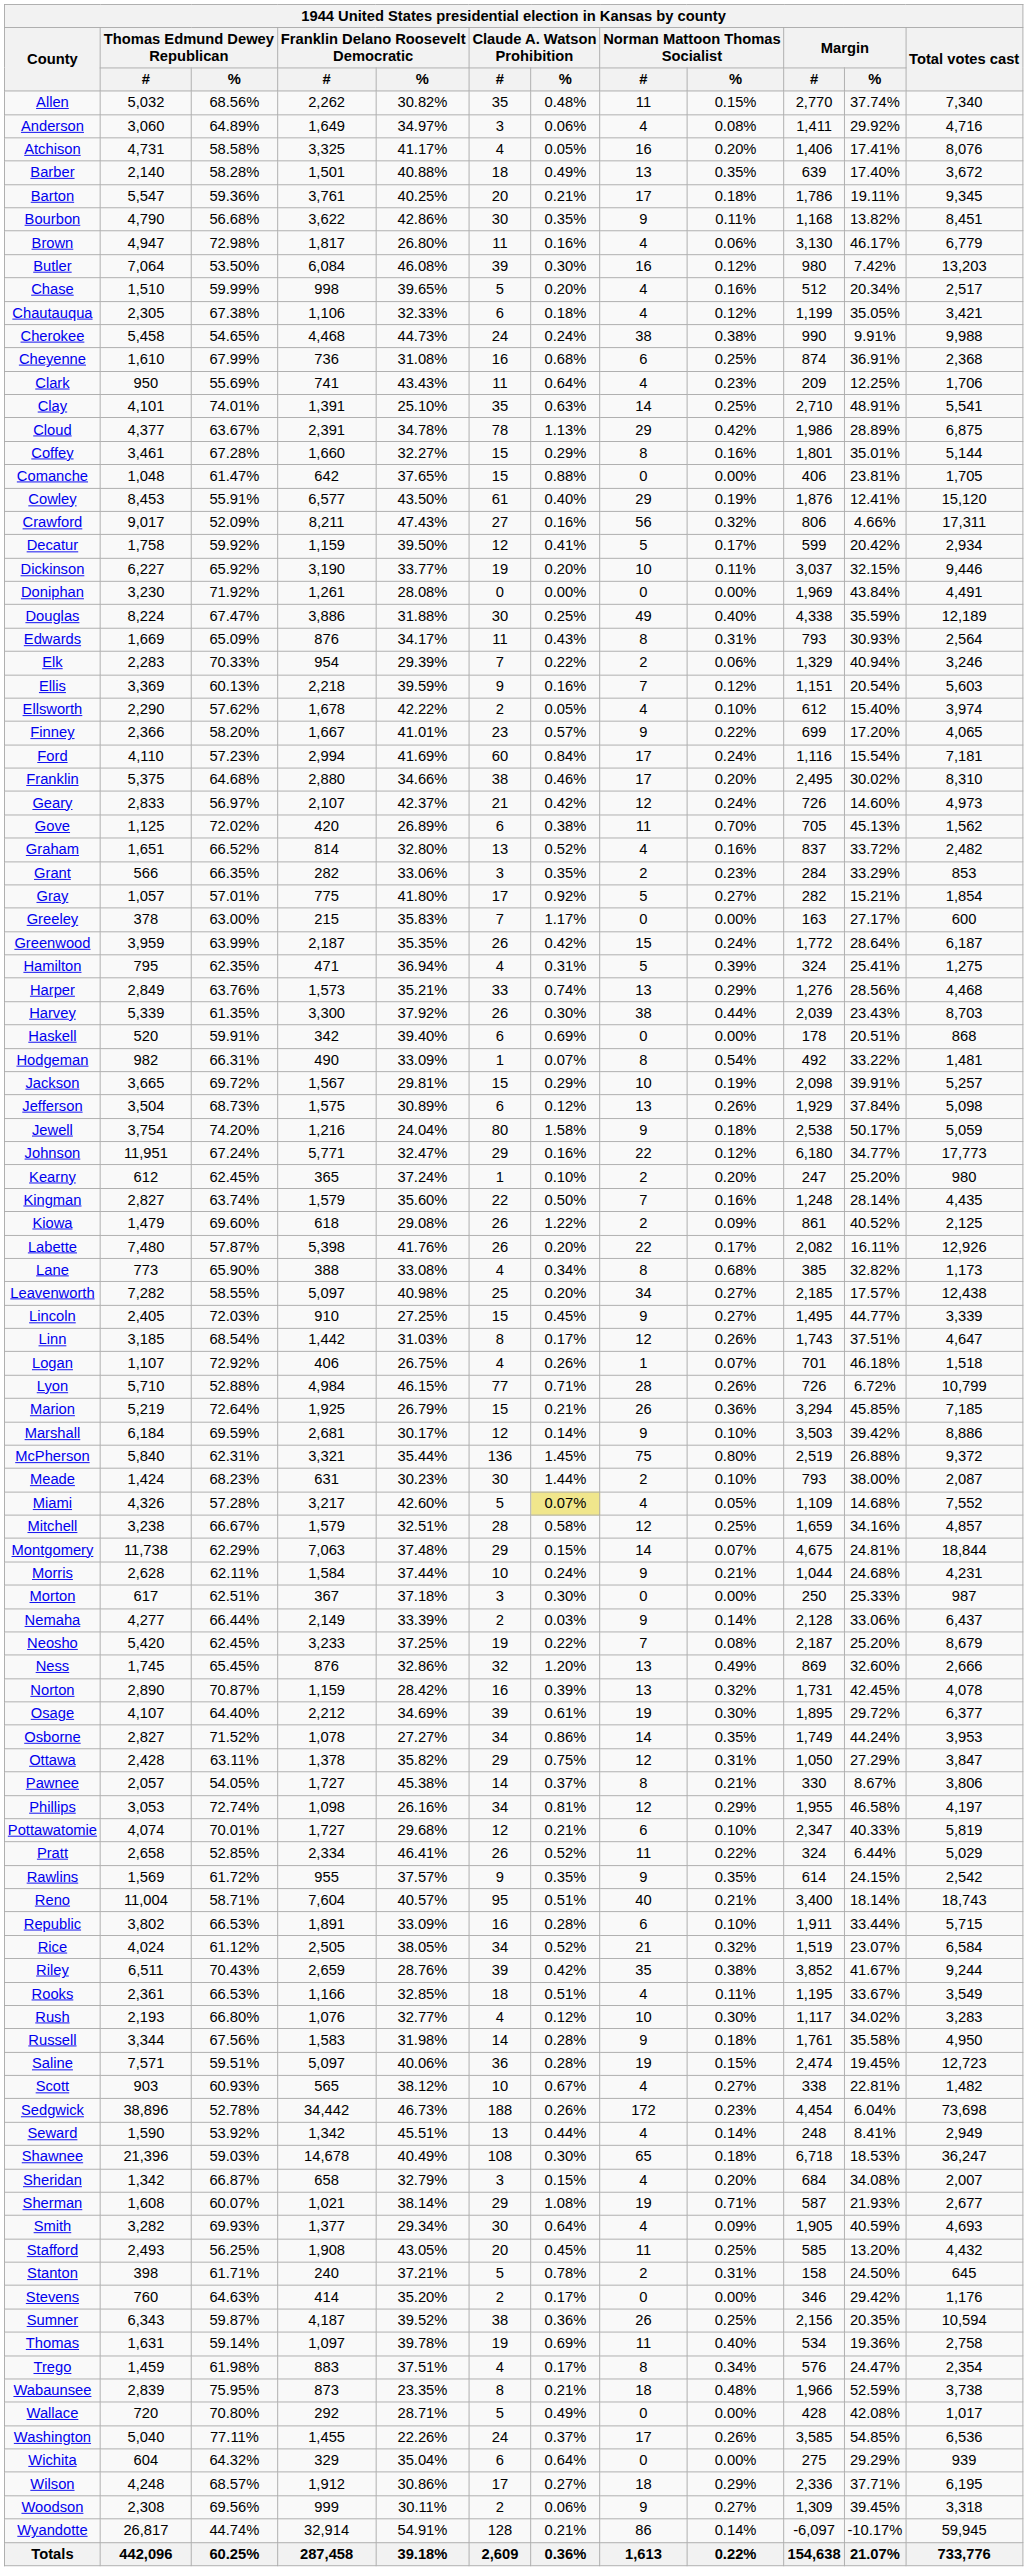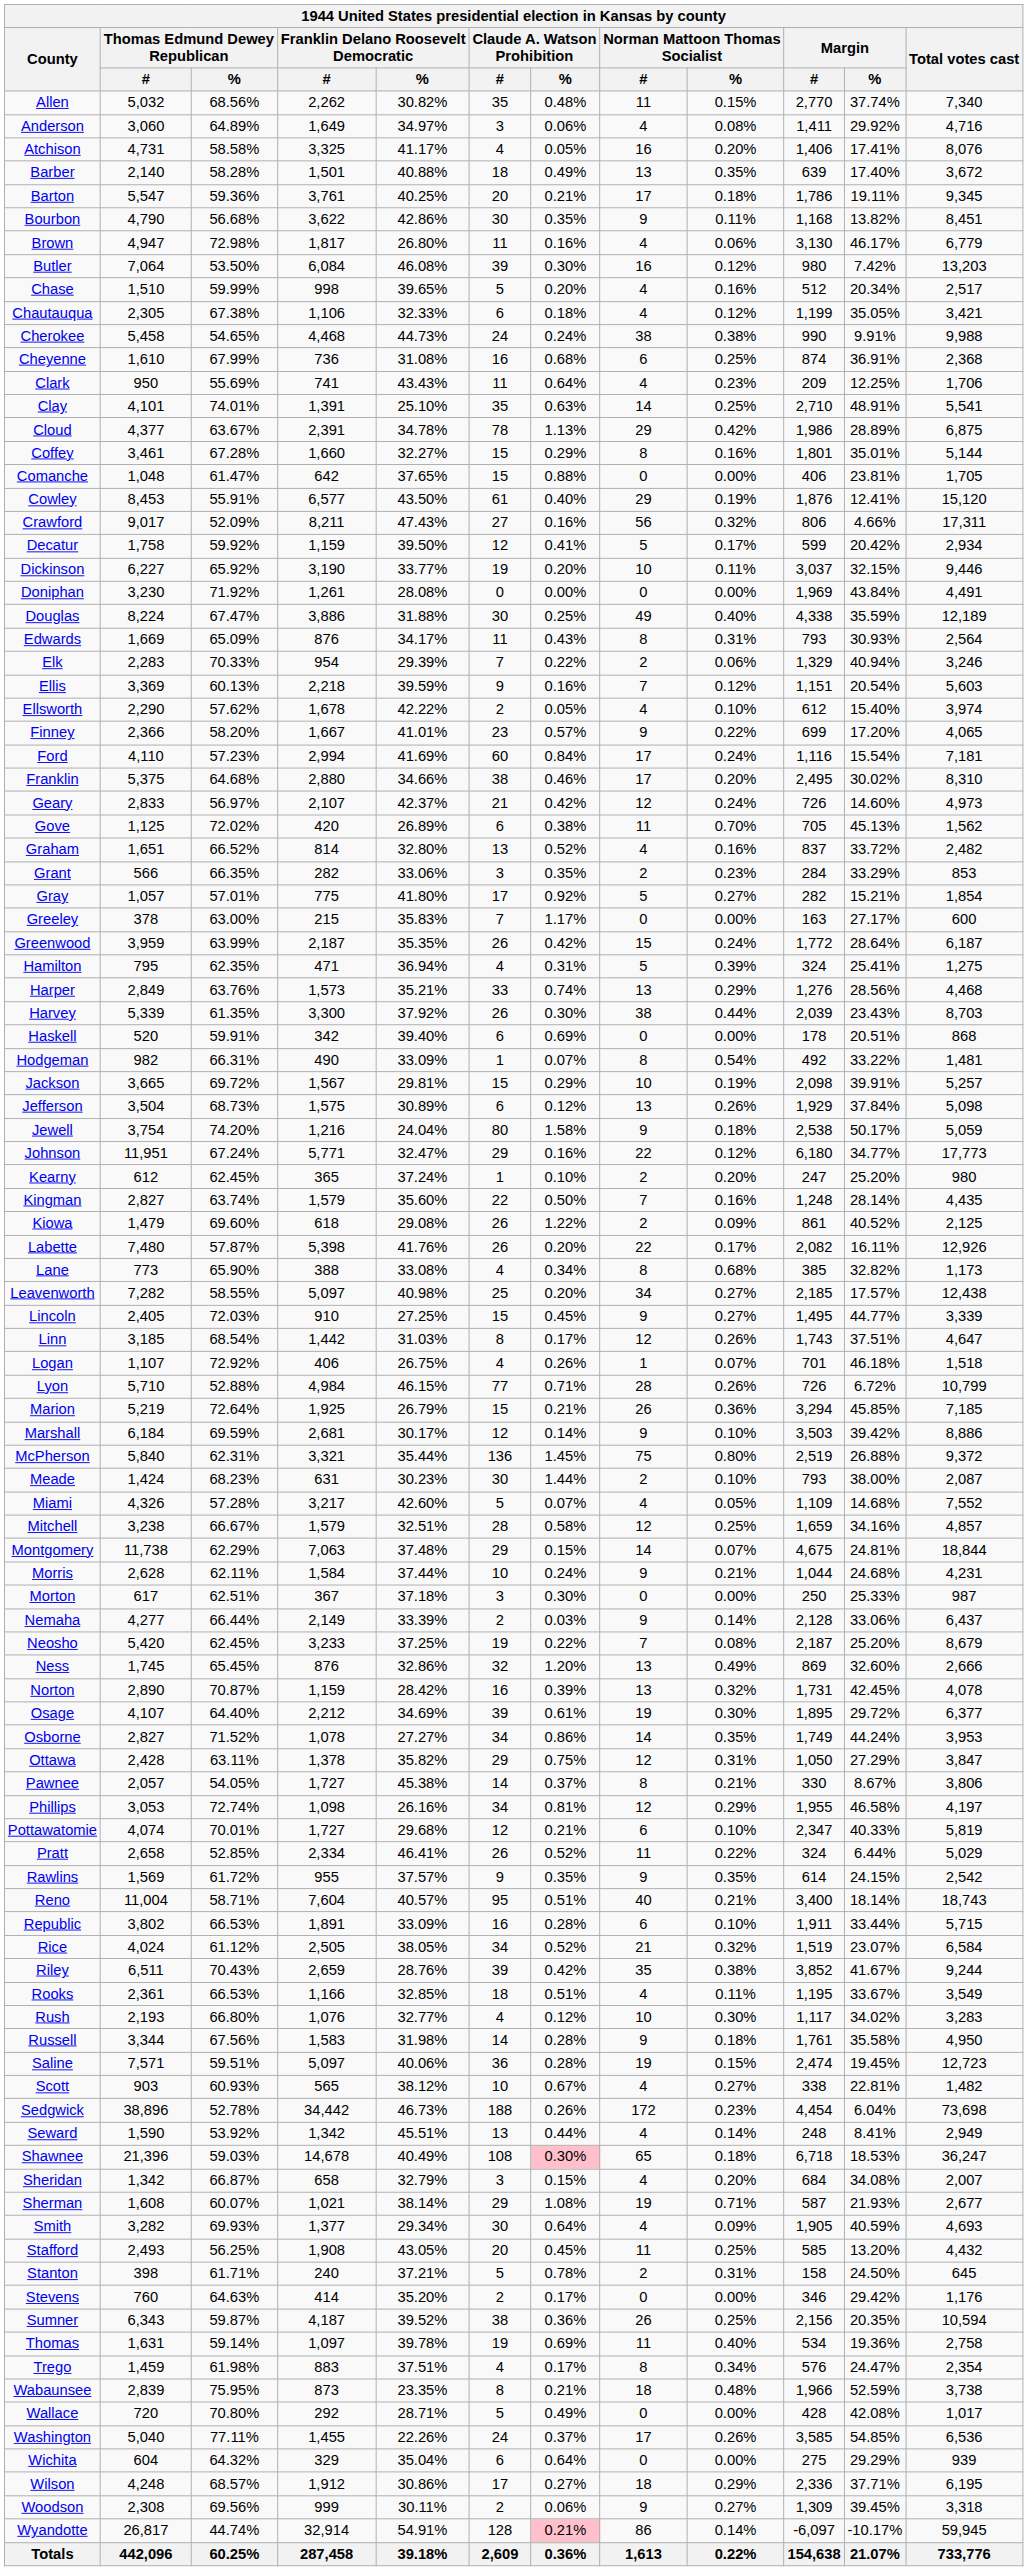(565, 1503) khaki background -> (565, 1503) no background
(565, 2157) no background -> (565, 2157) pink background
(565, 2530) no background -> (565, 2530) pink background
